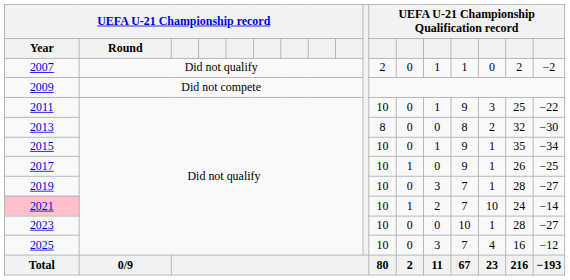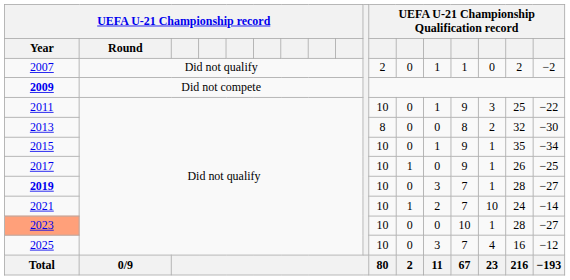(42, 87) normal -> (42, 87) bold
(42, 186) normal -> (42, 186) bold
(42, 206) pink background -> (42, 206) no background
(42, 225) no background -> (42, 225) lightsalmon background
